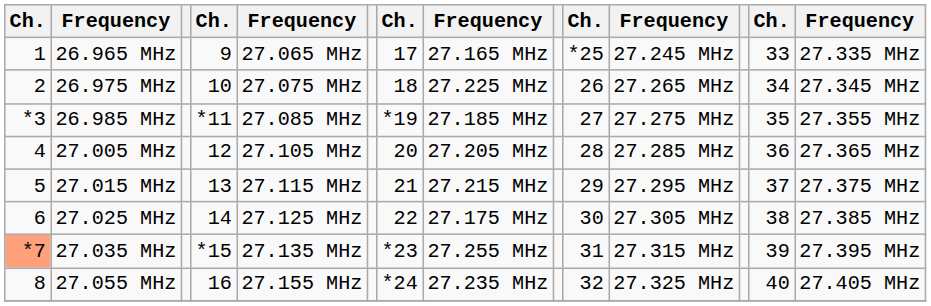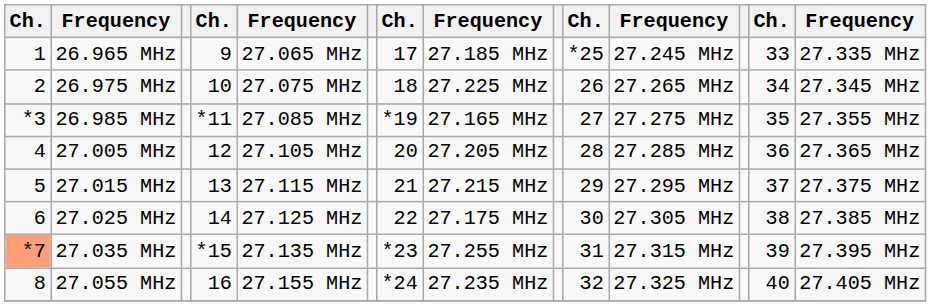(488, 54) 27.165 MHz -> (488, 54) 27.185 MHz
(488, 120) 27.185 MHz -> (488, 120) 27.165 MHz
